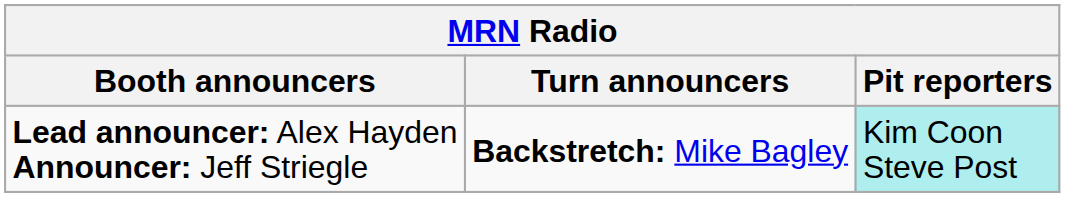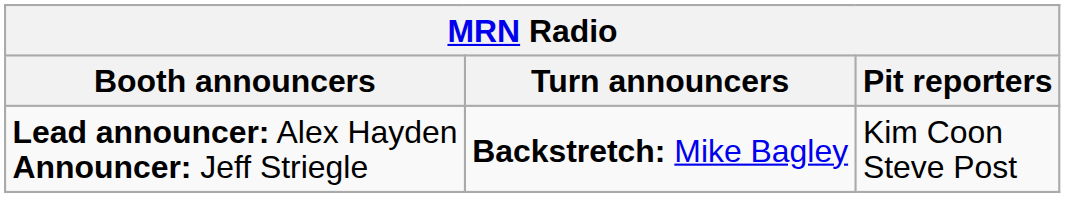(940, 149) paleturquoise background -> (940, 149) no background
